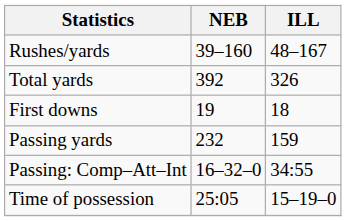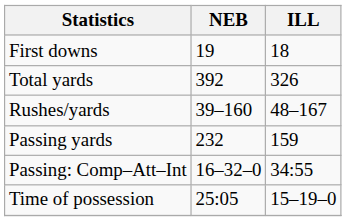rows swapped: (53, 110) <-> (59, 50)
